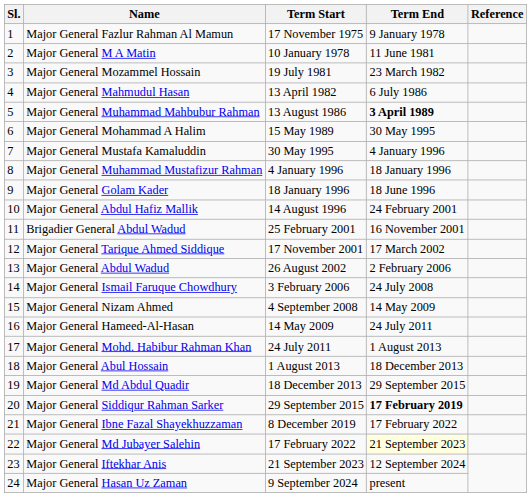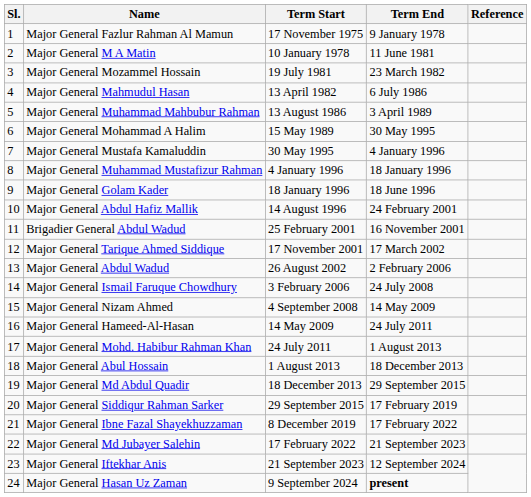(402, 111) bold -> (401, 111) normal
(416, 405) bold -> (413, 405) normal
(417, 444) lightyellow background -> (417, 444) no background
(387, 483) normal -> (389, 483) bold
